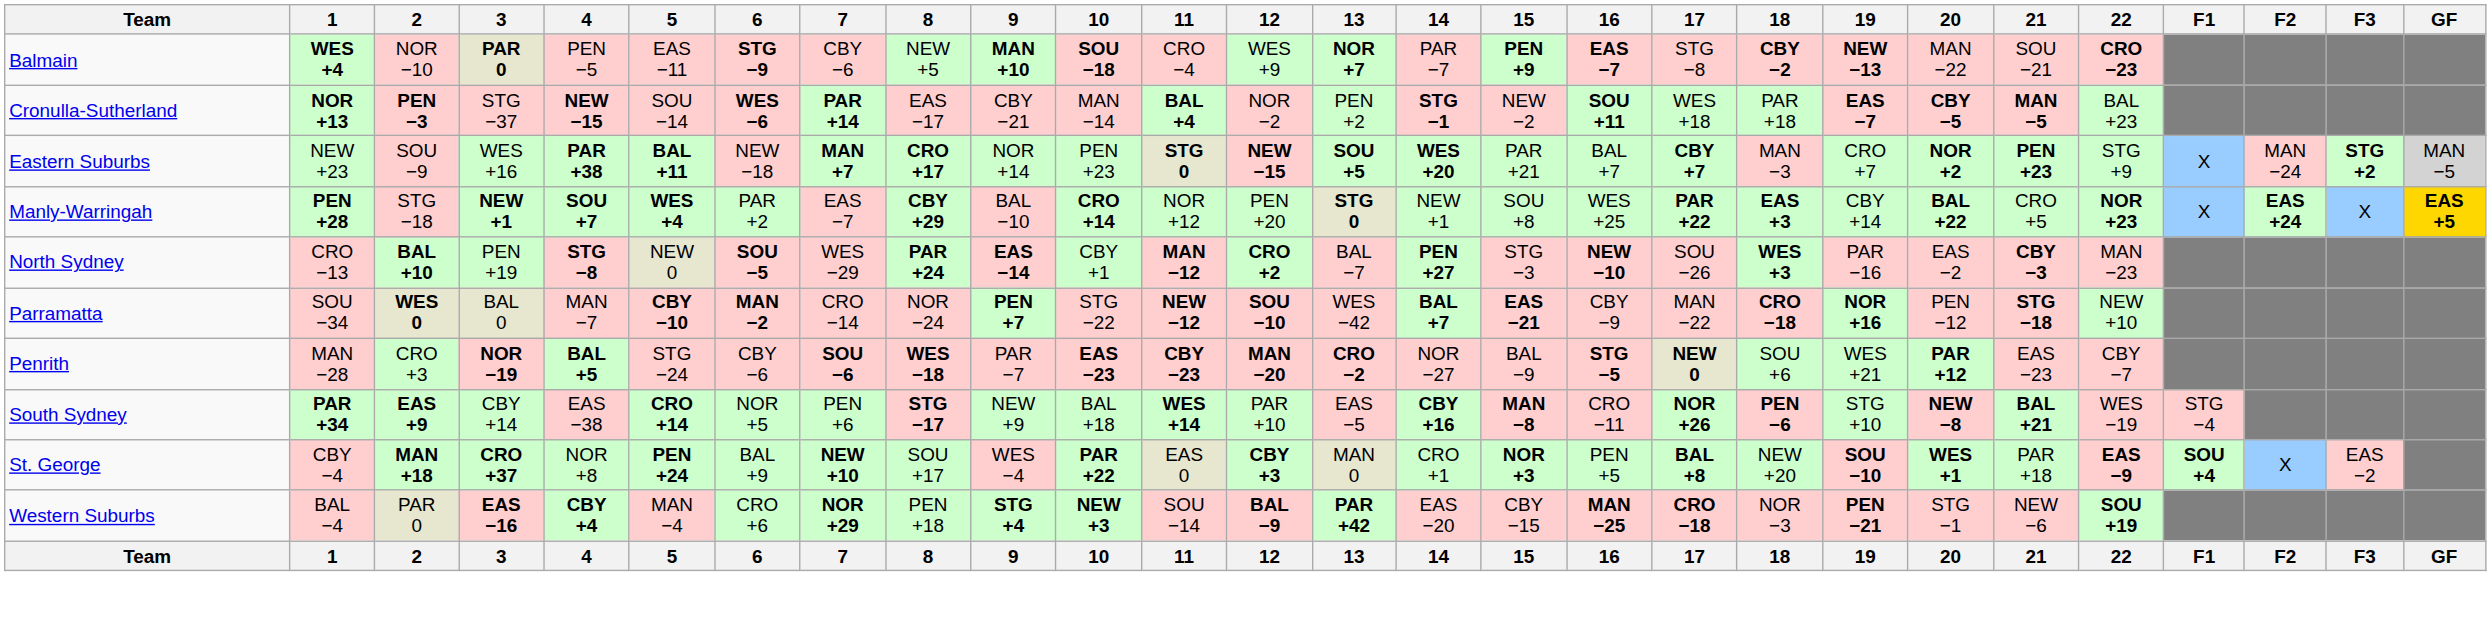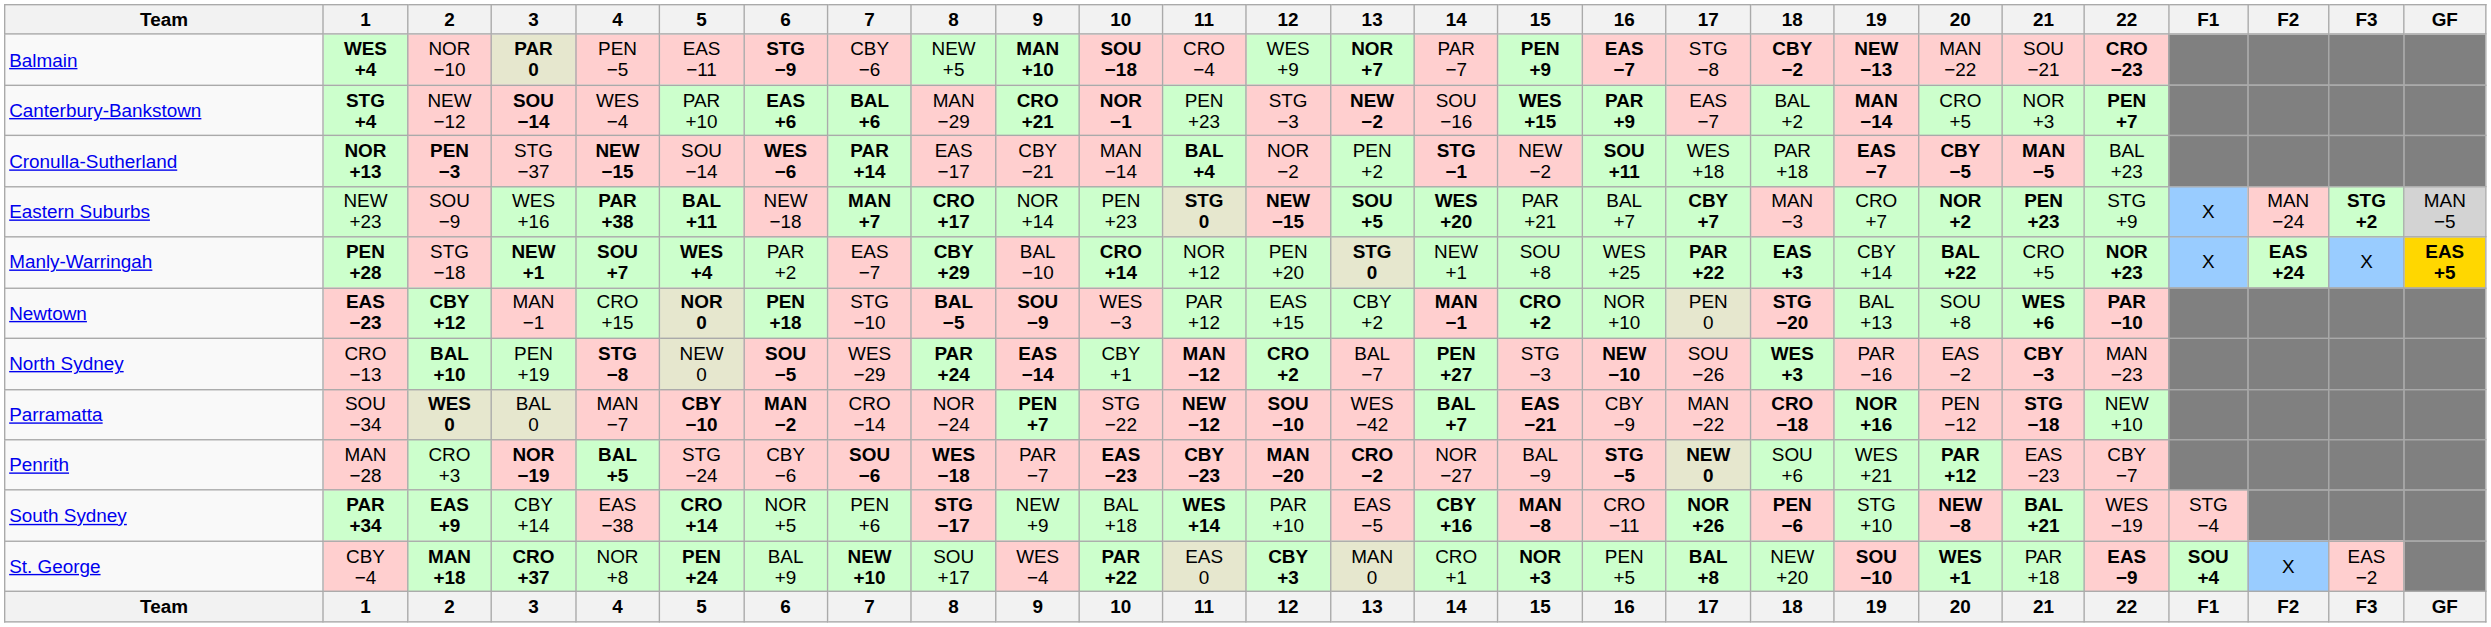+ row: (105, 110)
+ row: (48, 313)
- row: (82, 515)
